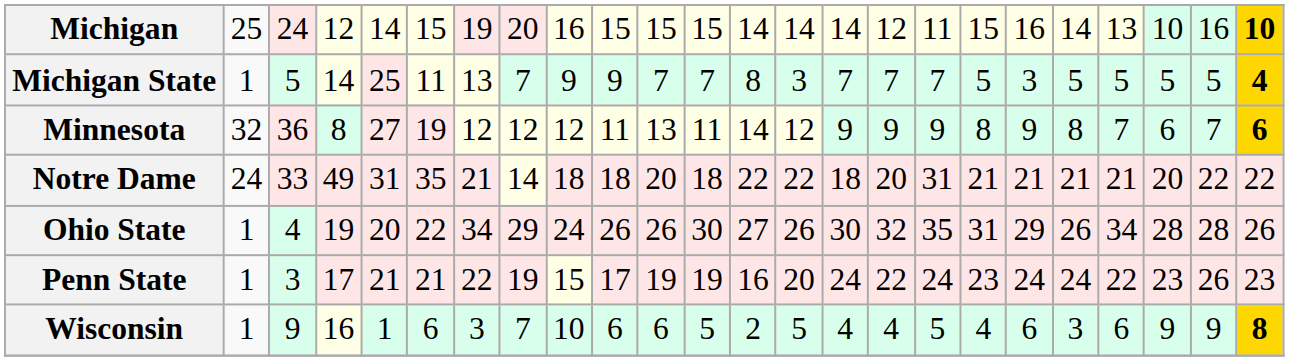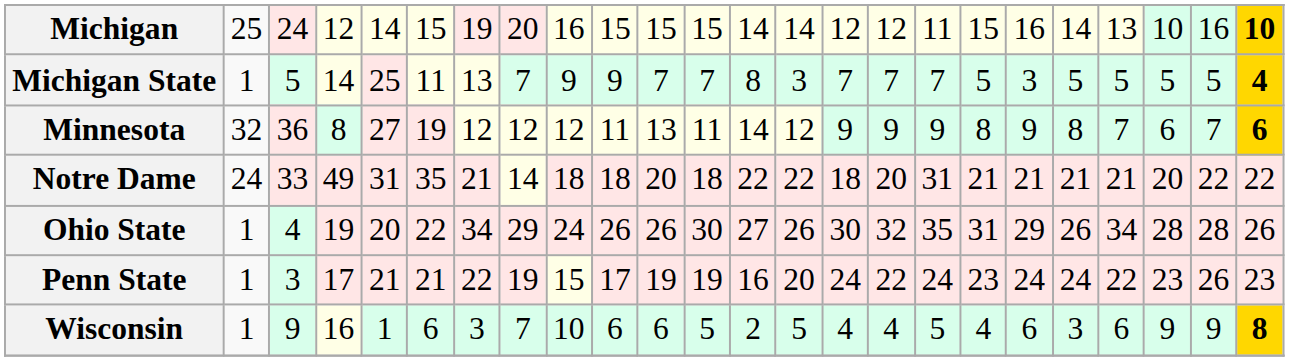(845, 29) 14 -> (845, 29) 12
